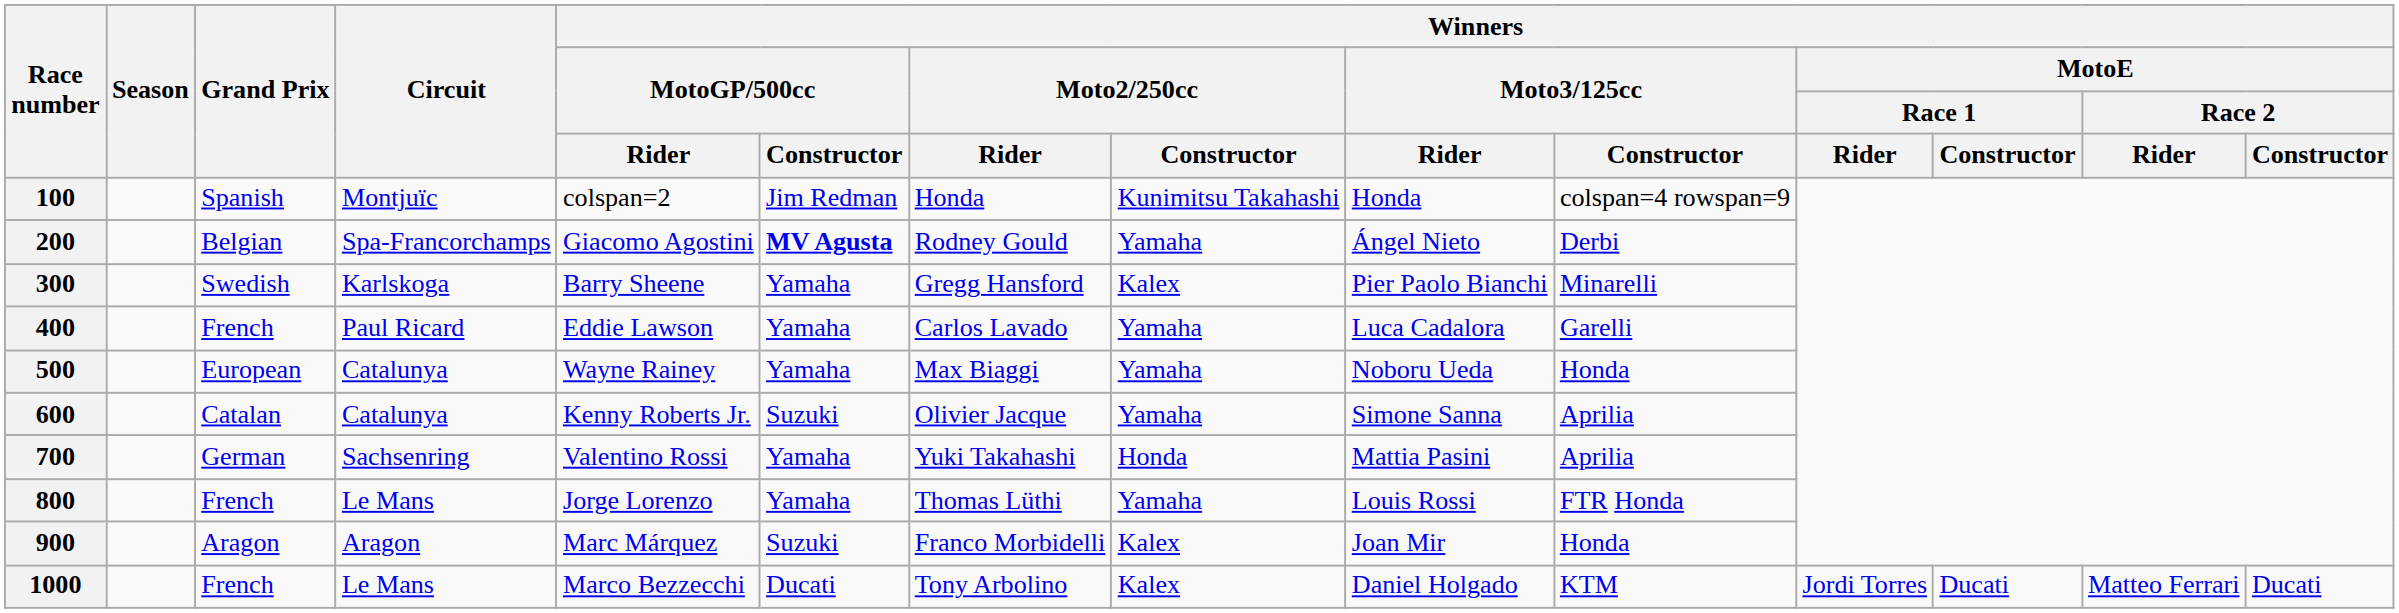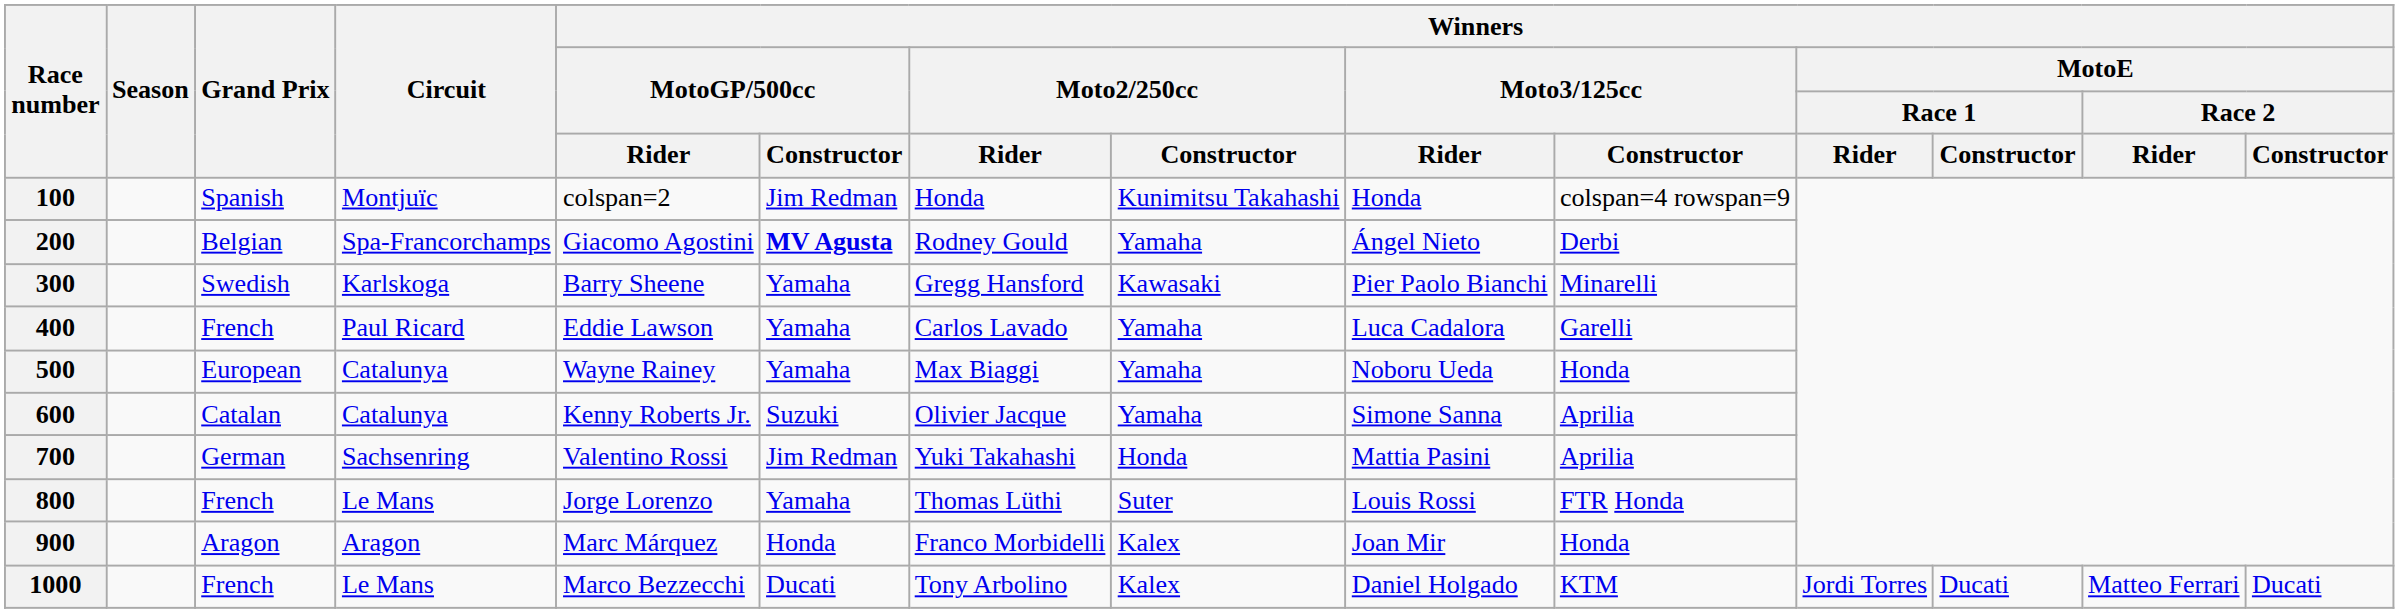(1149, 284) Kalex -> (1169, 284) Kawasaki
(808, 456) Yamaha -> (832, 456) Jim Redman
(1160, 499) Yamaha -> (1145, 499) Suter
(802, 542) Suzuki -> (801, 542) Honda
